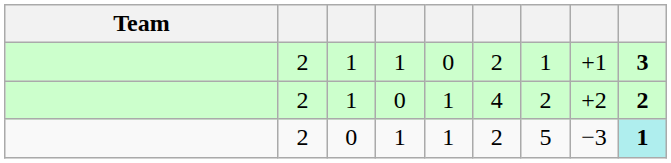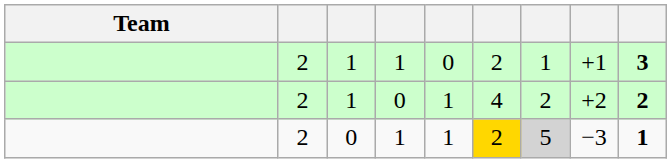(497, 137) no background -> (497, 137) gold background
(545, 137) no background -> (545, 137) lightgrey background
(643, 137) paleturquoise background -> (643, 137) no background
